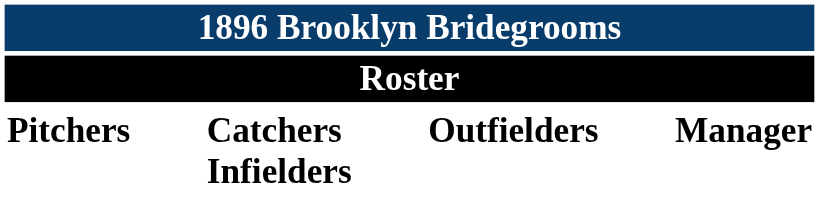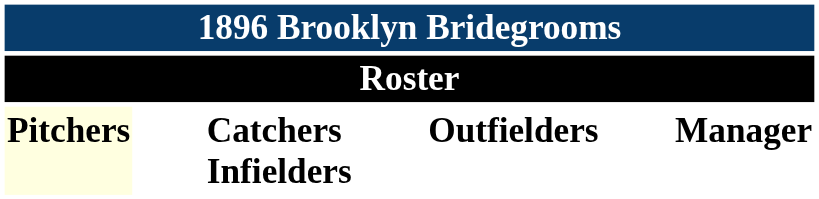(69, 129) no background -> (69, 129) lightyellow background
